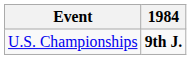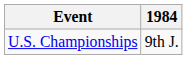(163, 41) bold -> (162, 41) normal
